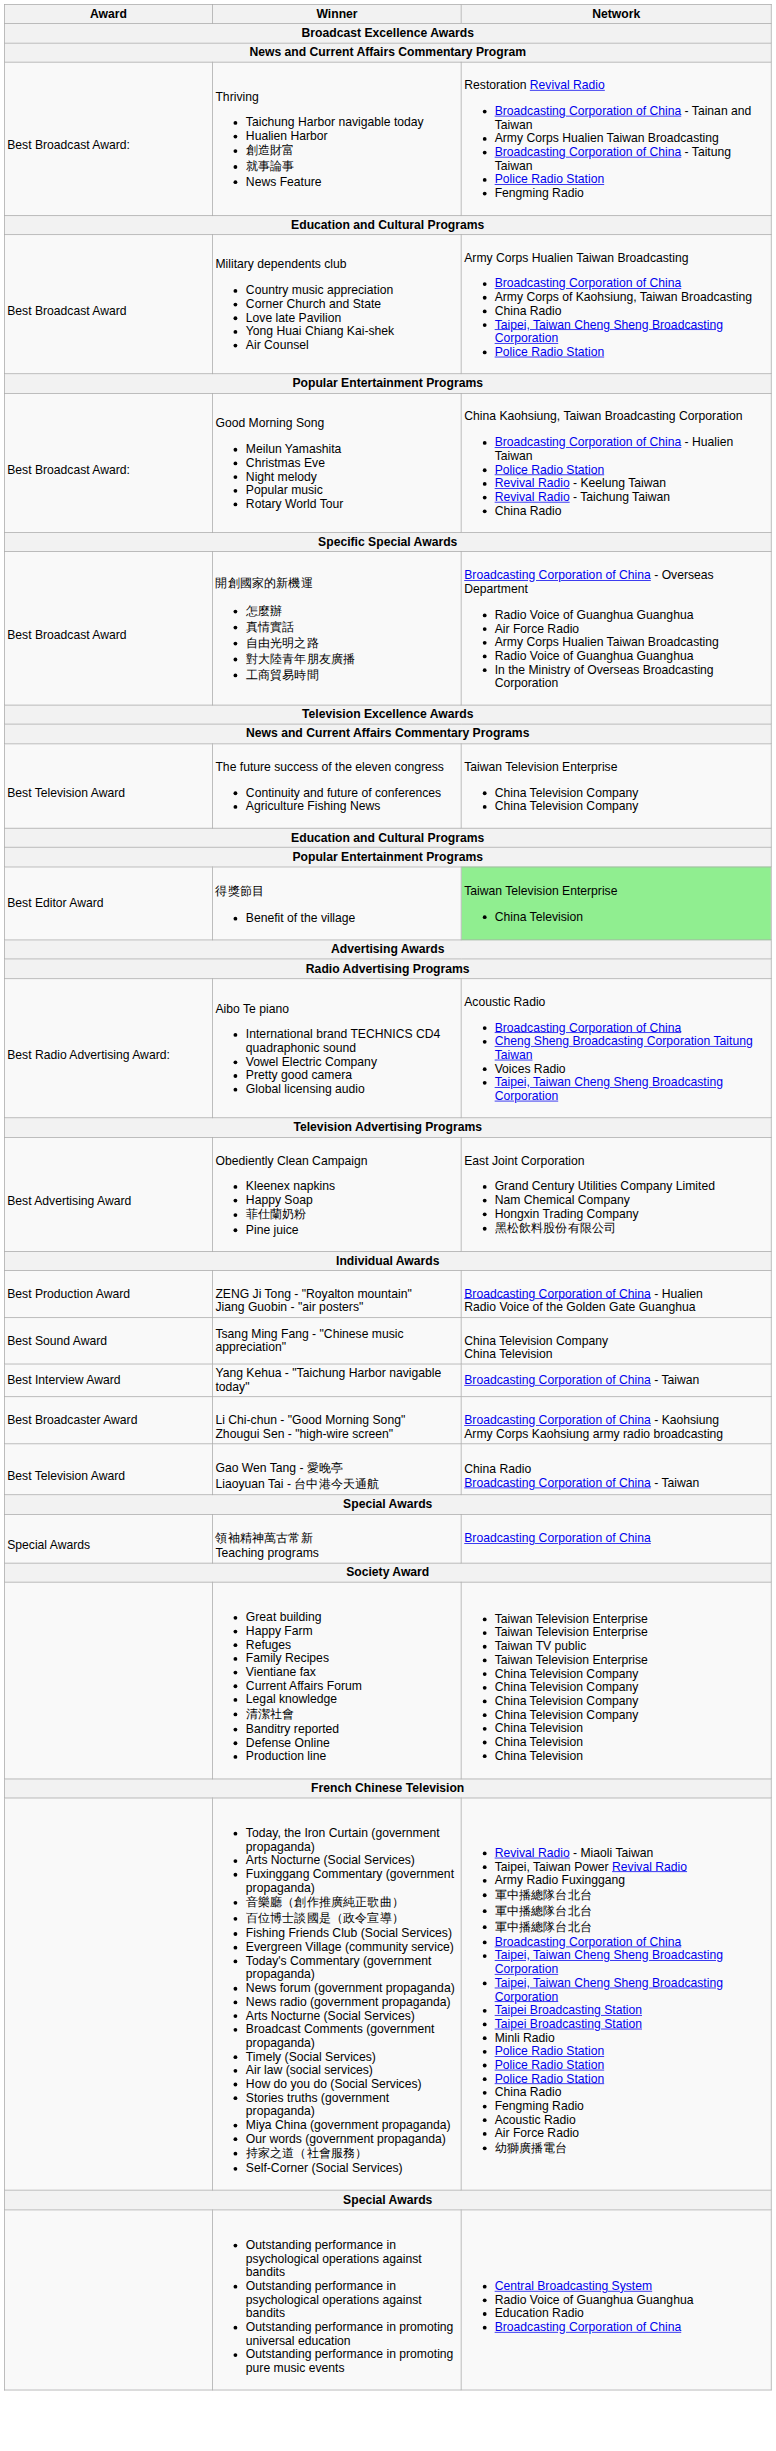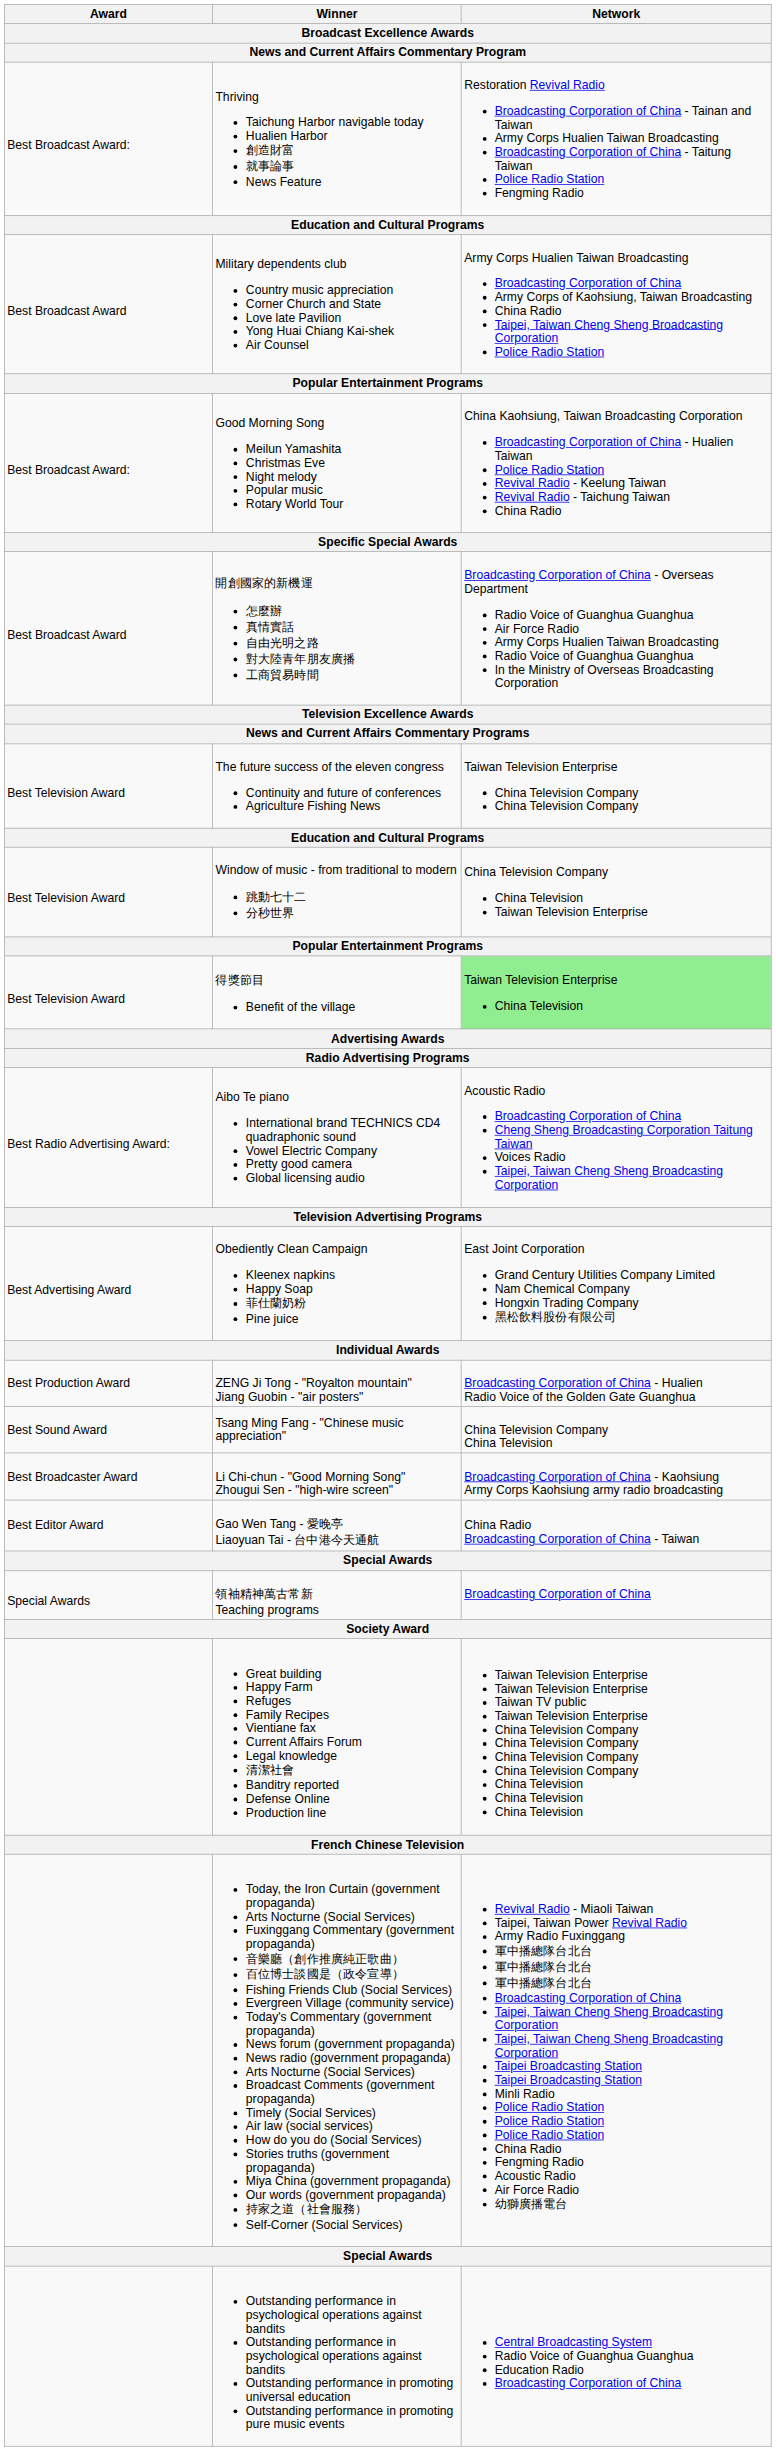+ row: (337, 893)
(55, 903) Best Editor Award -> (66, 999) Best Television Award
- row: (328, 1380)
(66, 1476) Best Television Award -> (55, 1525) Best Editor Award
